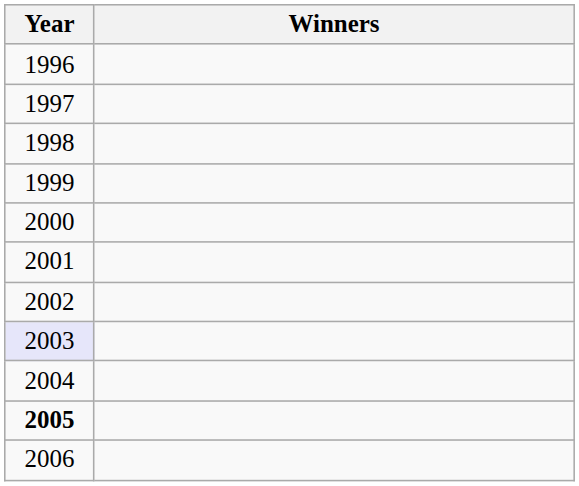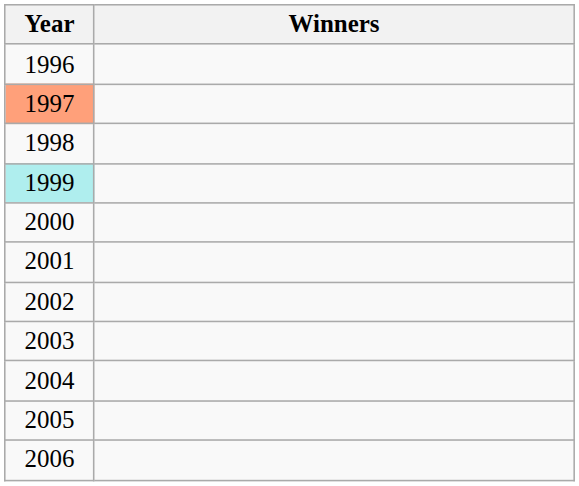(50, 103) no background -> (50, 103) lightsalmon background
(50, 182) no background -> (50, 182) paleturquoise background
(50, 340) lavender background -> (50, 340) no background
(50, 420) bold -> (50, 420) normal
